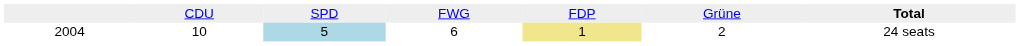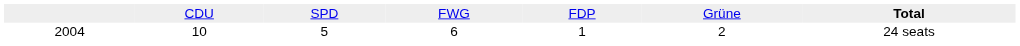(324, 32) lightblue background -> (324, 32) no background
(582, 32) khaki background -> (582, 32) no background
